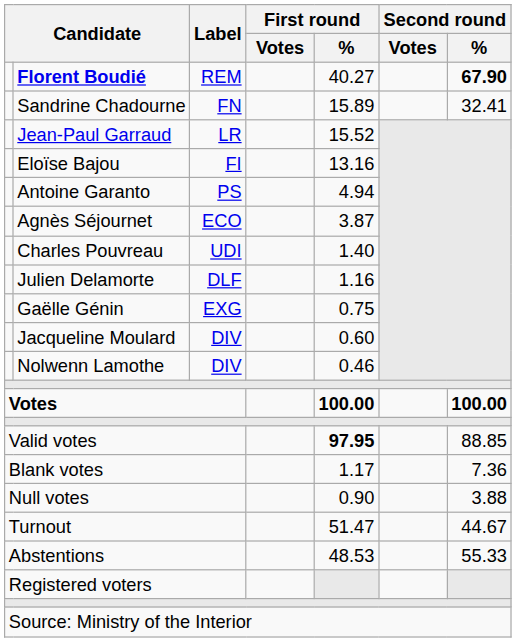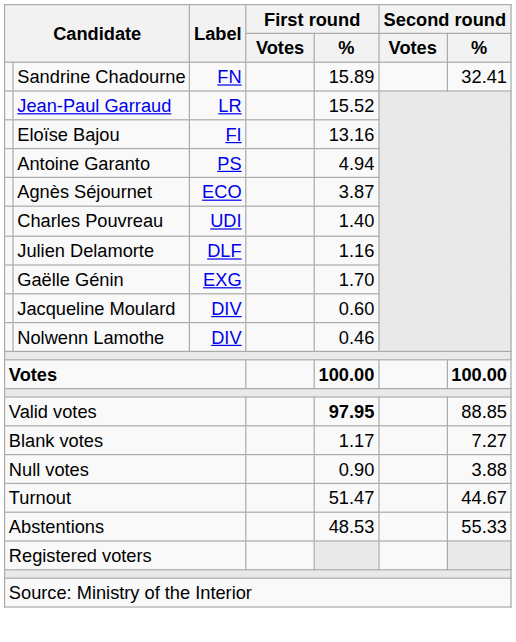- row: (82, 77)
(357, 308) 0.75 -> (357, 279) 1.70
(489, 469) 7.36 -> (489, 440) 7.27
